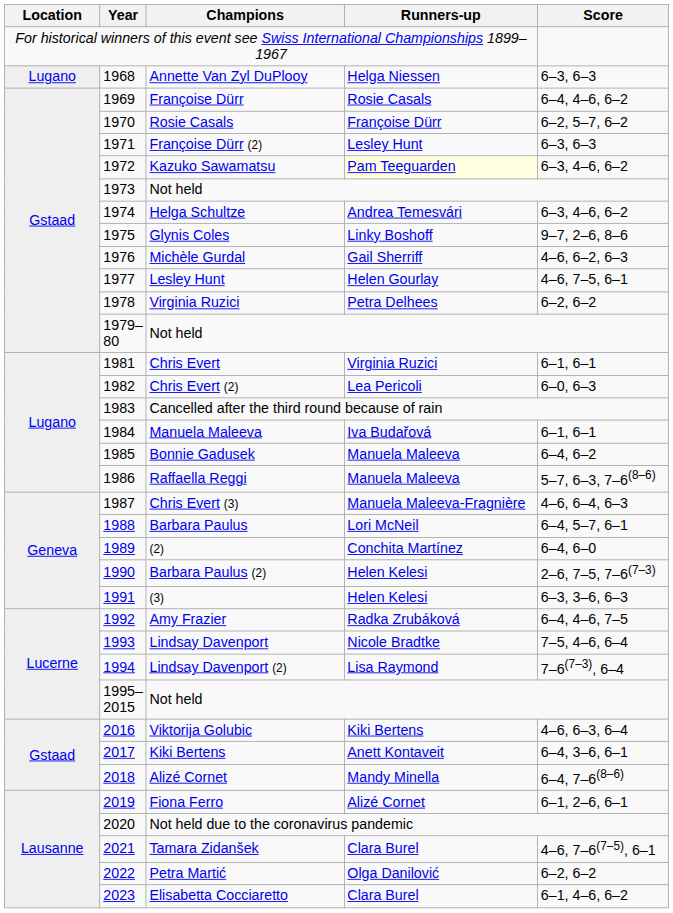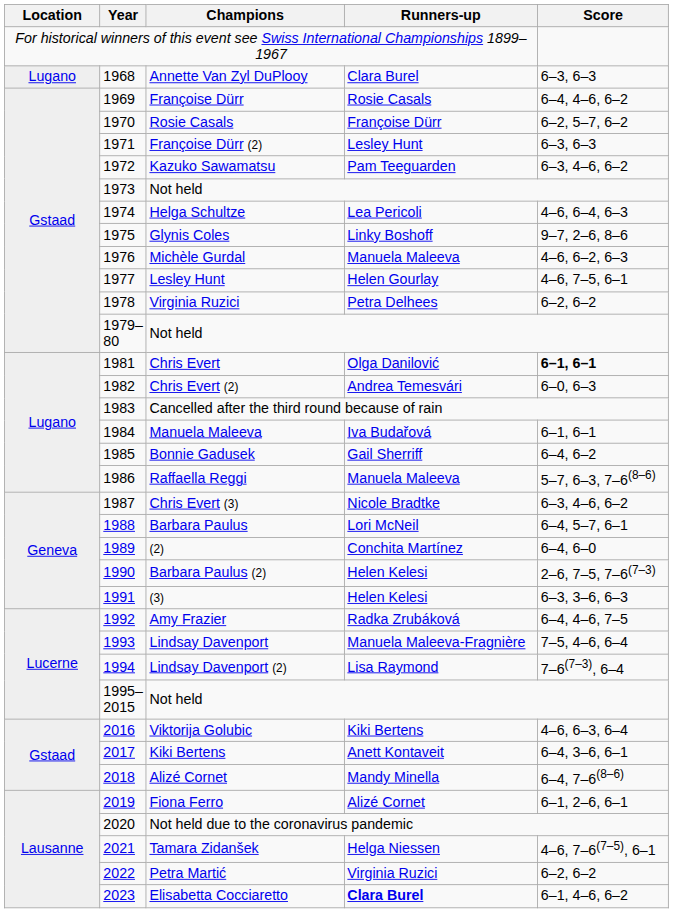(394, 76) Helga Niessen -> (383, 76) Clara Burel
(401, 167) lightyellow background -> (401, 167) no background
(405, 212) Andrea Temesvári -> (385, 212) Lea Pericoli
(584, 212) 6–3, 4–6, 6–2 -> (584, 212) 4–6, 6–4, 6–3
(385, 257) Gail Sherriff -> (404, 257) Manuela Maleeva
(392, 364) Virginia Ruzici -> (393, 364) Olga Danilović
(569, 364) normal -> (569, 364) bold
(385, 386) Lea Pericoli -> (405, 386) Andrea Temesvári
(404, 454) Manuela Maleeva -> (385, 454) Gail Sherriff
(436, 503) Manuela Maleeva-Fragnière -> (394, 503) Nicole Bradtke
(584, 503) 4–6, 6–4, 6–3 -> (584, 503) 6–3, 4–6, 6–2
(394, 642) Nicole Bradtke -> (436, 642) Manuela Maleeva-Fragnière
(383, 849) Clara Burel -> (394, 849) Helga Niessen
(393, 873) Olga Danilović -> (392, 873) Virginia Ruzici
(383, 896) normal -> (385, 896) bold
